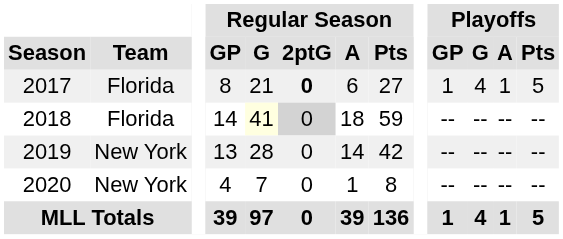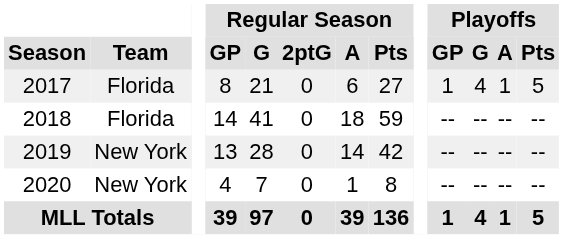(307, 86) bold -> (307, 86) normal
(262, 118) lightyellow background -> (262, 118) no background
(307, 118) lightgrey background -> (307, 118) no background
